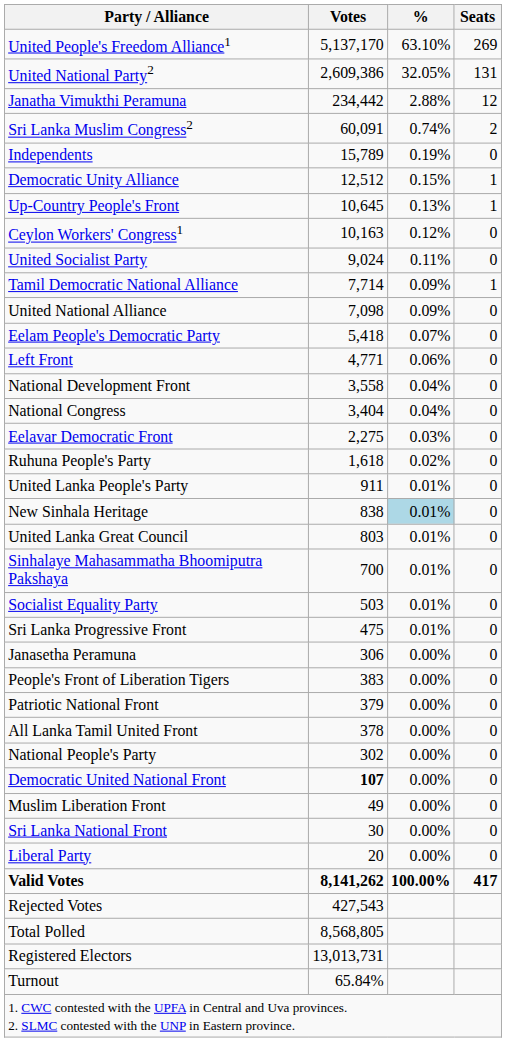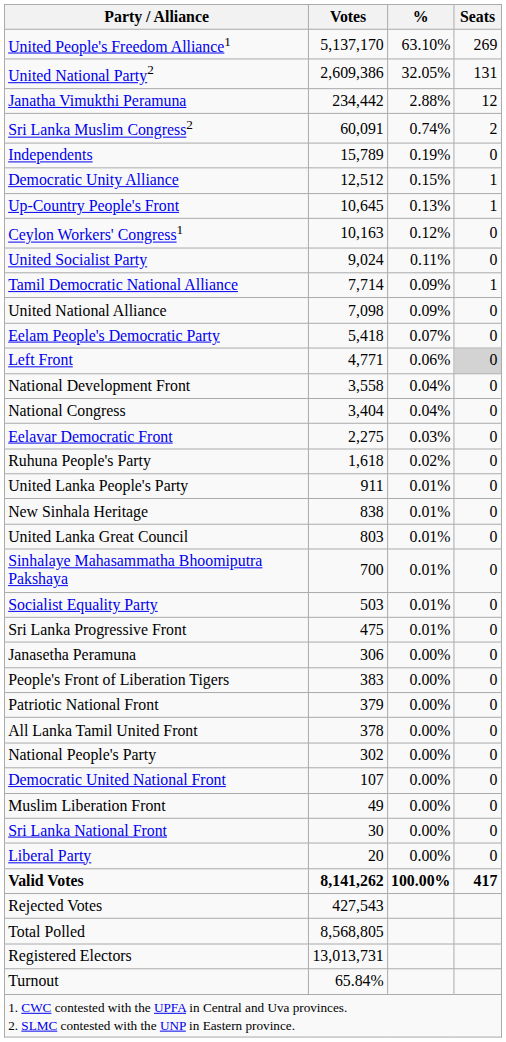(493, 360) no background -> (493, 360) lightgrey background
(430, 511) lightblue background -> (430, 511) no background
(372, 780) bold -> (372, 780) normal
